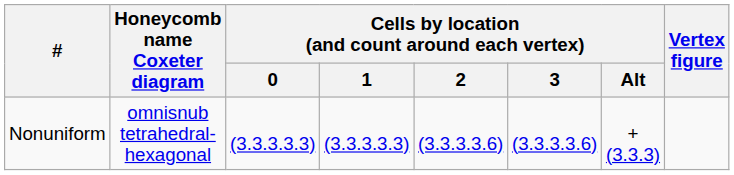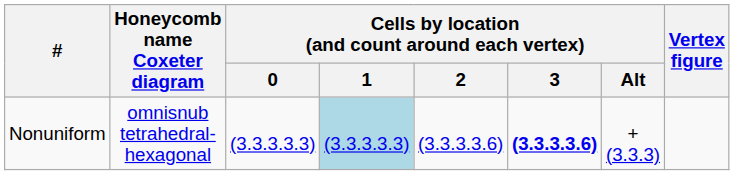(367, 143) no background -> (367, 143) lightblue background
(555, 143) normal -> (555, 143) bold
